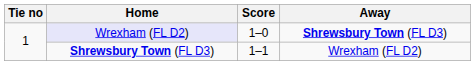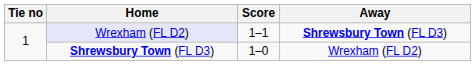(259, 32) 1–0 -> (259, 32) 1–1
(259, 51) 1–1 -> (259, 51) 1–0
